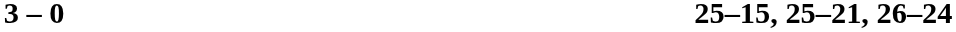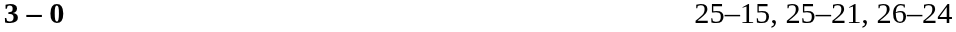(823, 12) bold -> (823, 12) normal
